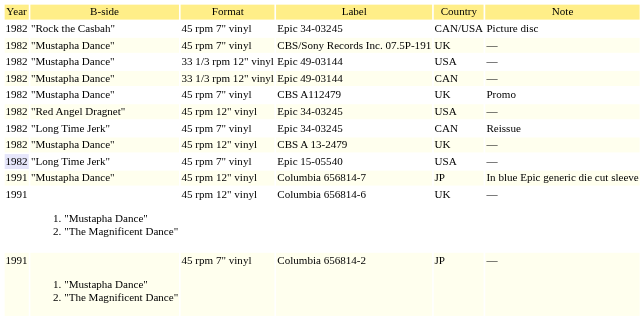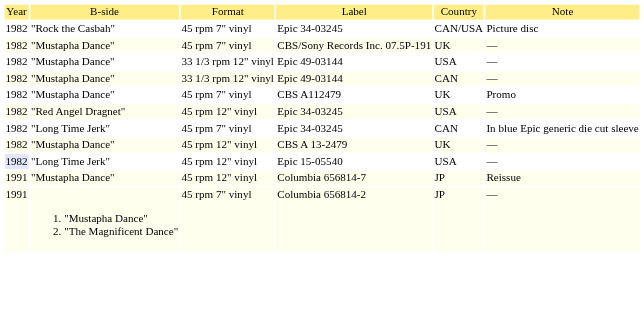(504, 128) Reissue -> (563, 128) In blue Epic generic die cut sleeve
(217, 161) 45 rpm 7" vinyl -> (219, 161) 45 rpm 12" vinyl
(563, 178) In blue Epic generic die cut sleeve -> (504, 178) Reissue
- row: (105, 226)
